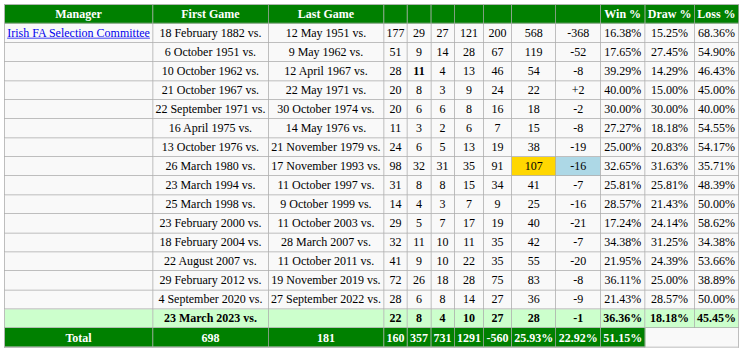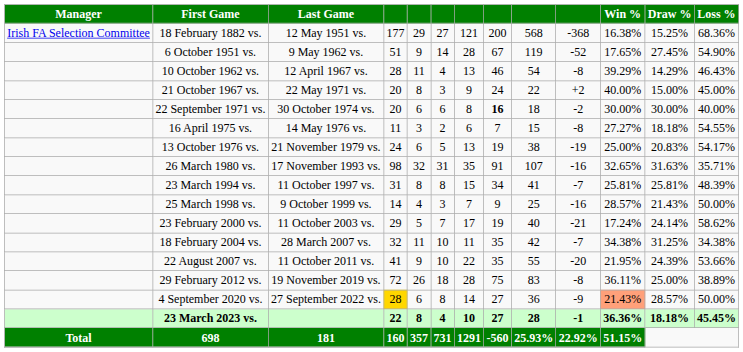(419, 71) bold -> (419, 71) normal
(498, 109) normal -> (498, 109) bold
(534, 166) gold background -> (534, 166) no background
(578, 166) lightblue background -> (578, 166) no background
(395, 299) no background -> (395, 299) gold background
(623, 299) no background -> (623, 299) lightsalmon background
